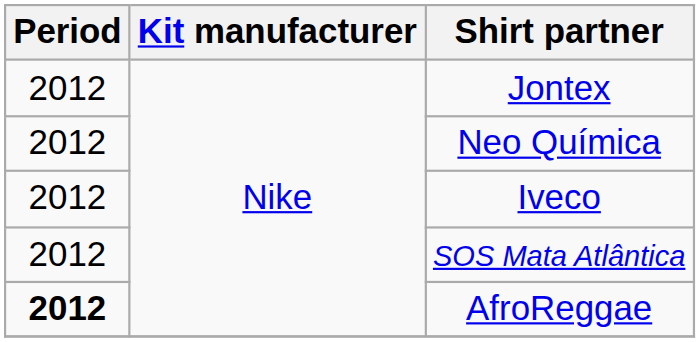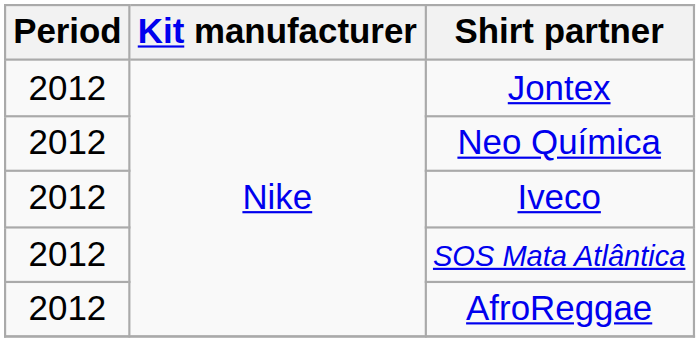(67, 308) bold -> (67, 308) normal
